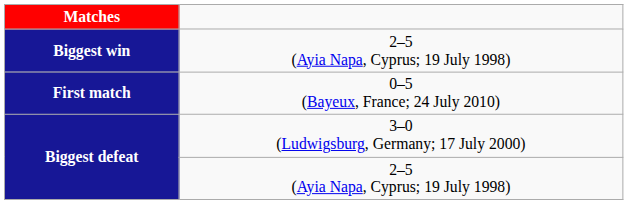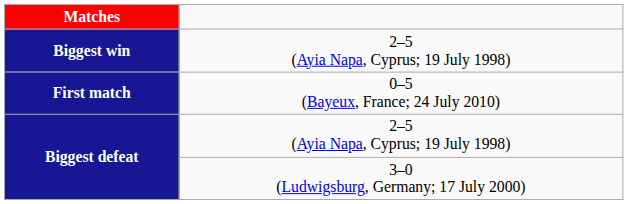(401, 135) 3–0 (Ludwigsburg, Germany; 17 July 2000) -> (401, 135) 2–5 (Ayia Napa, Cyprus; 19 July 1998)
(401, 178) 2–5 (Ayia Napa, Cyprus; 19 July 1998) -> (401, 178) 3–0 (Ludwigsburg, Germany; 17 July 2000)
